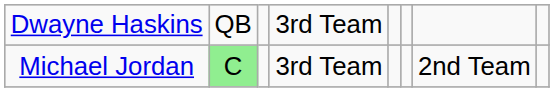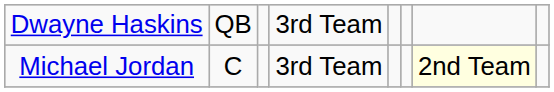(233, 65) lightgreen background -> (233, 65) no background
(474, 65) no background -> (474, 65) lightyellow background
